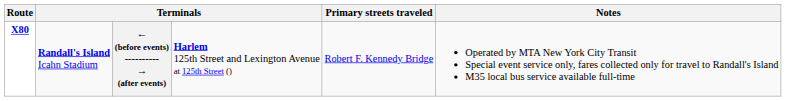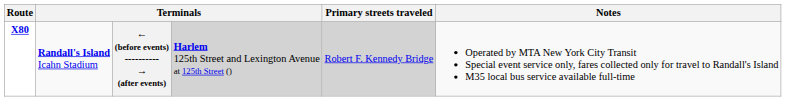(247, 58) no background -> (247, 58) lightgrey background
(379, 58) no background -> (379, 58) lightgrey background
